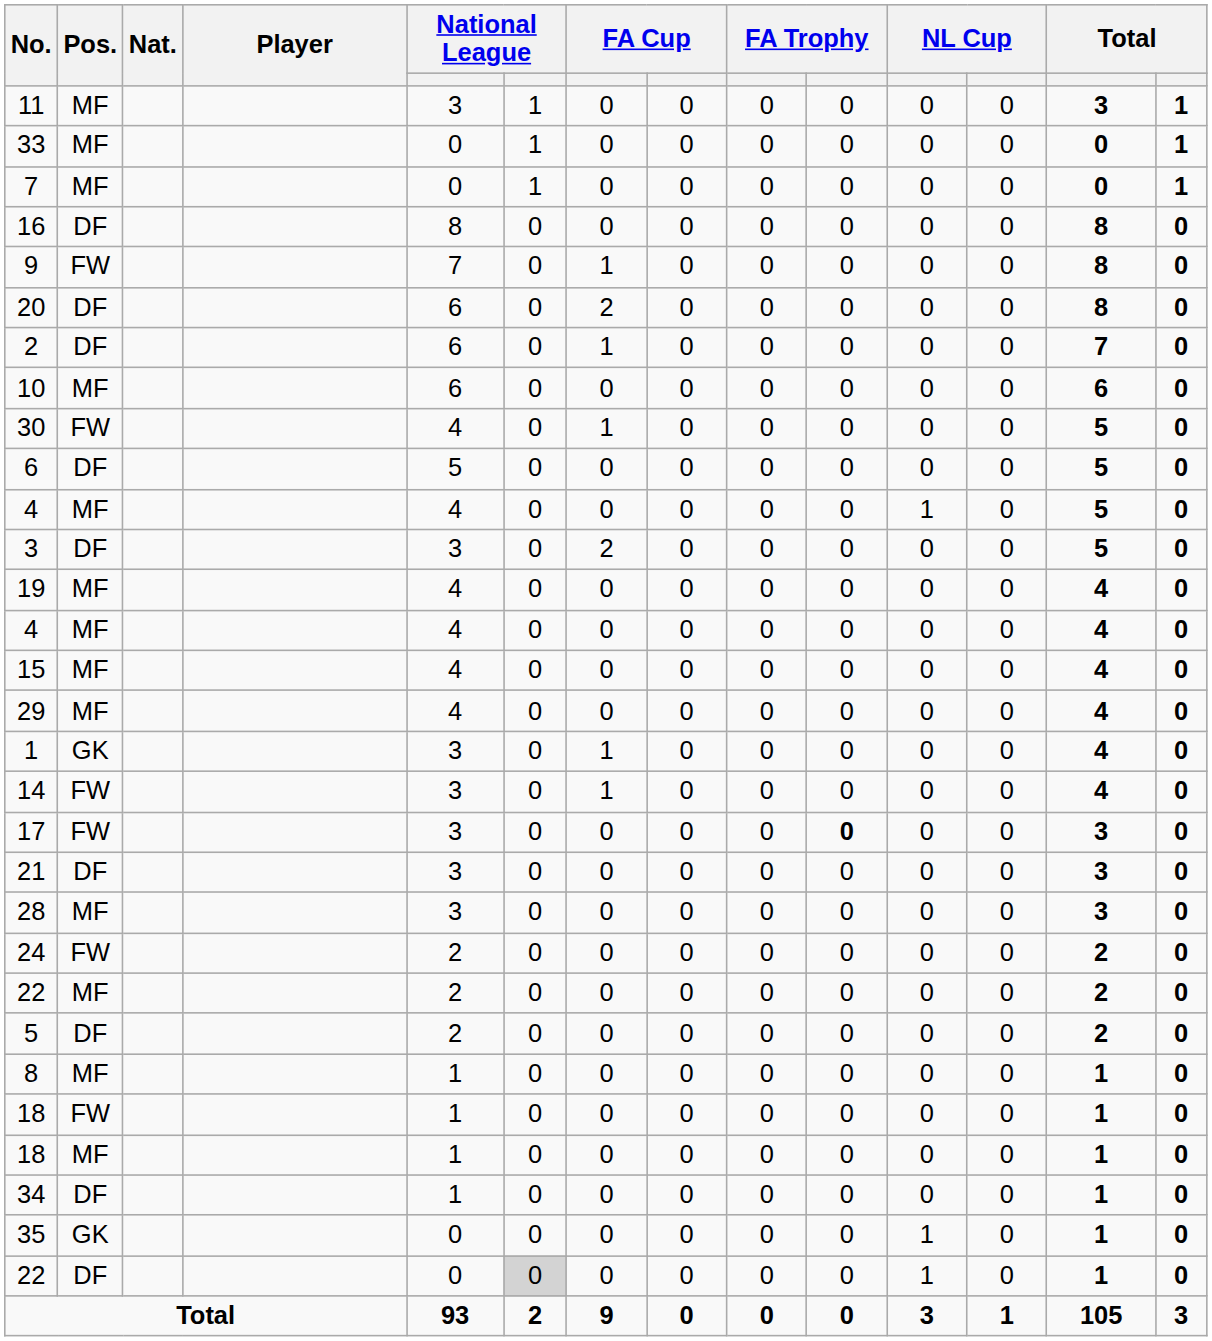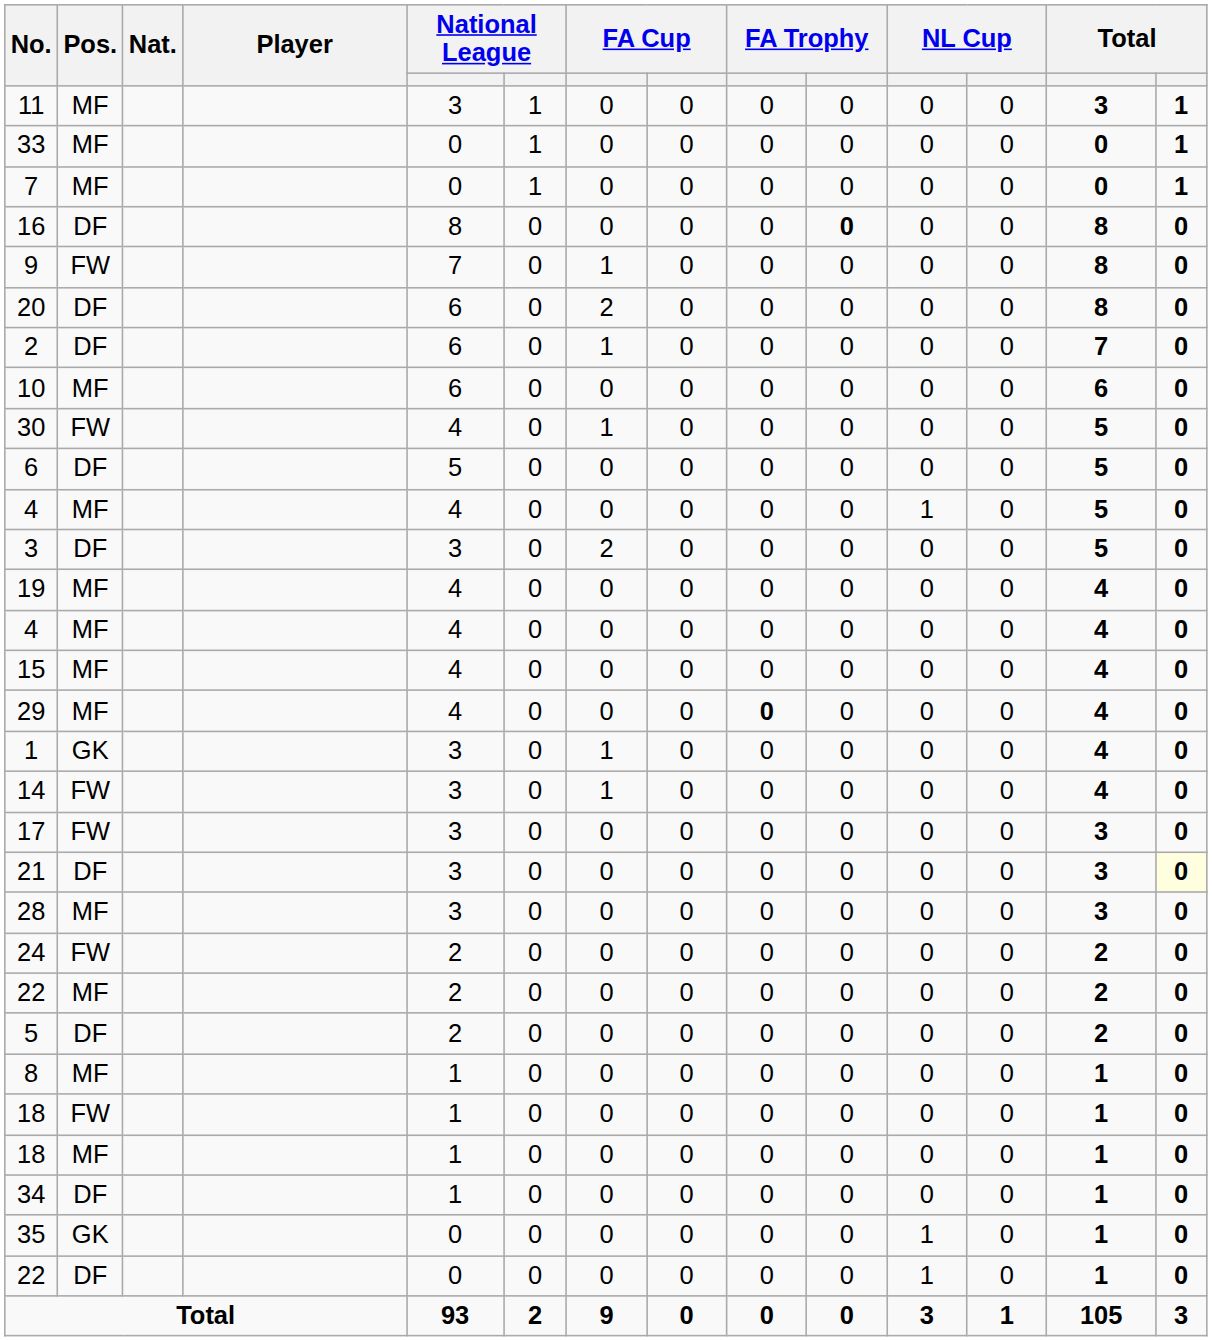(847, 226) normal -> (847, 226) bold
(767, 710) normal -> (767, 710) bold
(847, 831) bold -> (847, 831) normal
(1181, 871) no background -> (1181, 871) lightyellow background
(535, 1275) lightgrey background -> (535, 1275) no background
